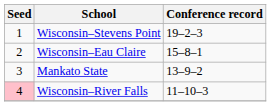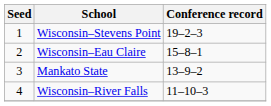(19, 91) pink background -> (19, 91) no background
